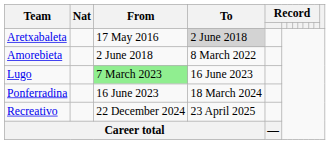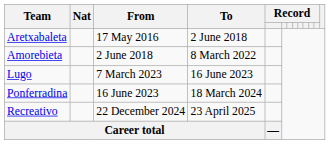(219, 37) lightgrey background -> (219, 37) no background
(129, 74) lightgreen background -> (129, 74) no background
